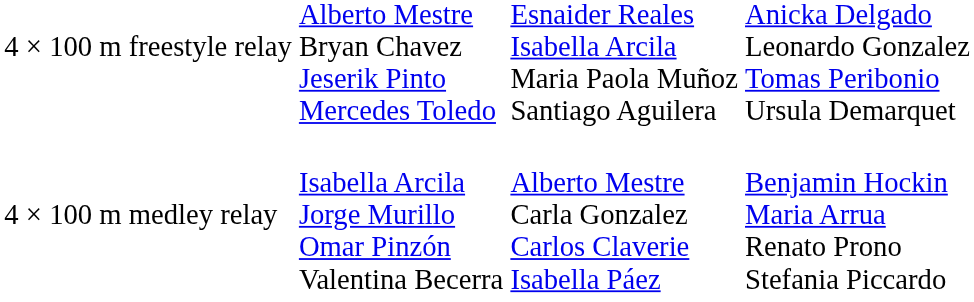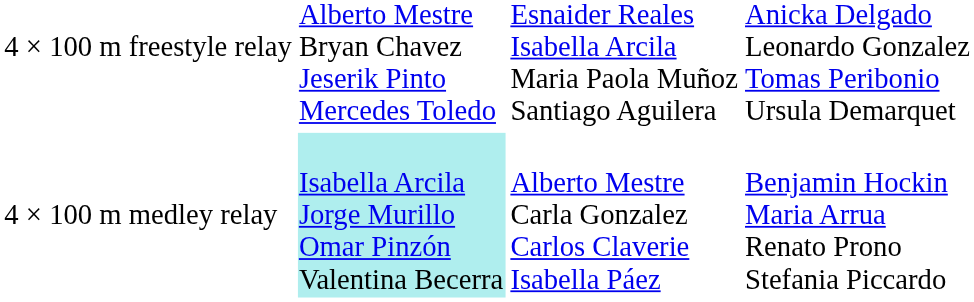(401, 230) no background -> (401, 230) paleturquoise background
